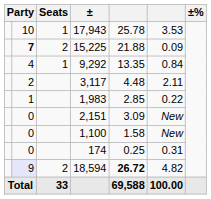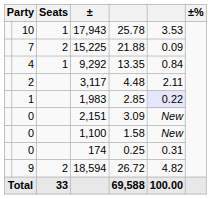(31, 47) bold -> (31, 47) normal
(172, 99) no background -> (172, 99) lavender background
(31, 168) lavender background -> (31, 168) no background
(131, 168) bold -> (131, 168) normal
